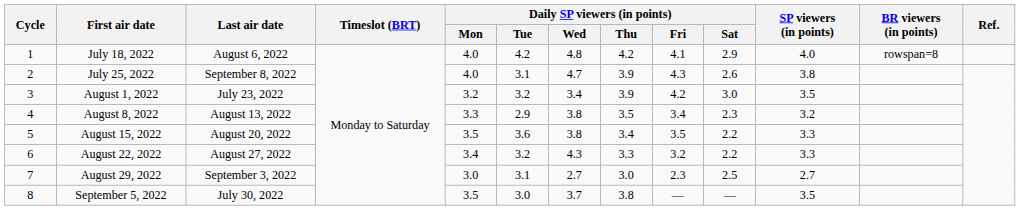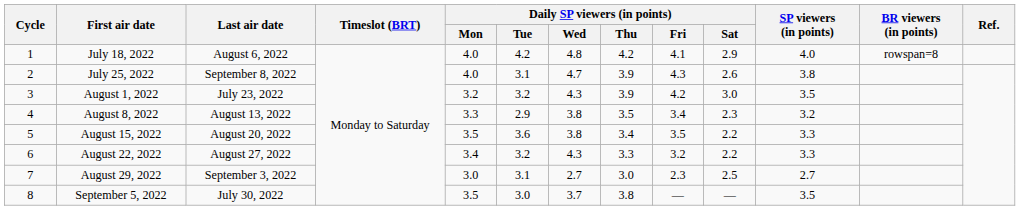(574, 94) 3.4 -> (574, 94) 4.3
